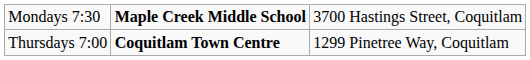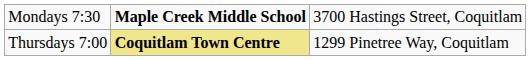(197, 42) no background -> (197, 42) khaki background
